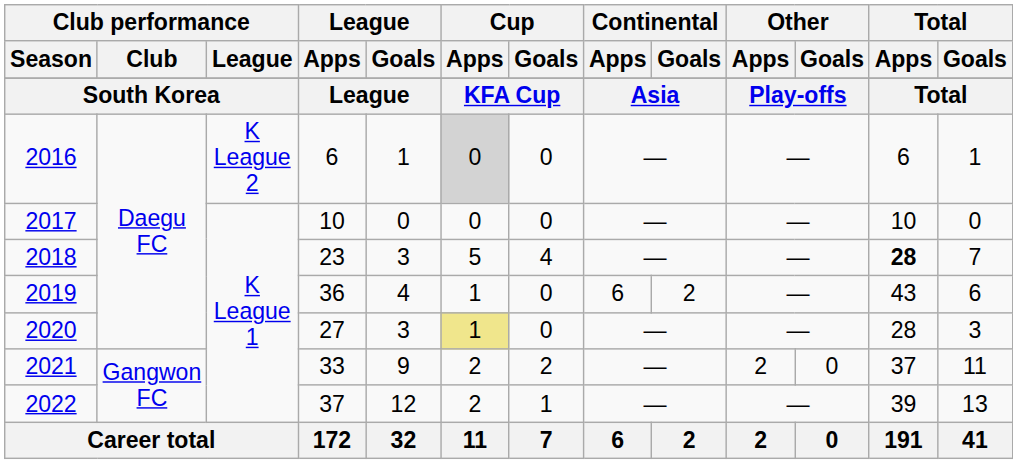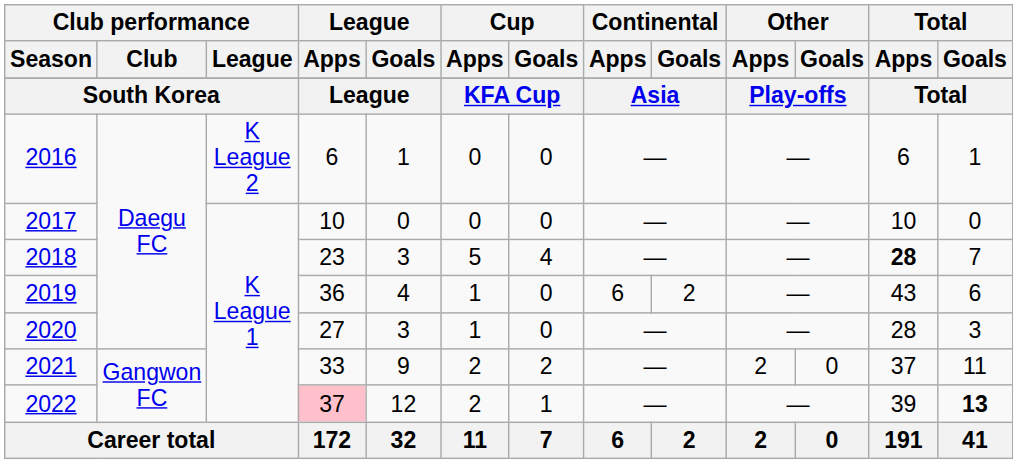(475, 158) lightgrey background -> (475, 158) no background
(475, 330) khaki background -> (475, 330) no background
(332, 403) no background -> (332, 403) pink background
(975, 403) normal -> (975, 403) bold
